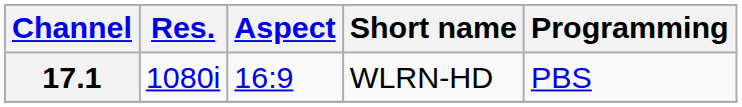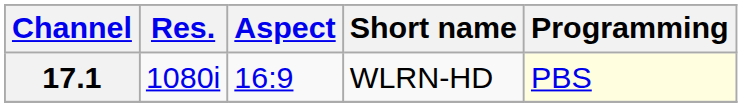(561, 76) no background -> (561, 76) lightyellow background
